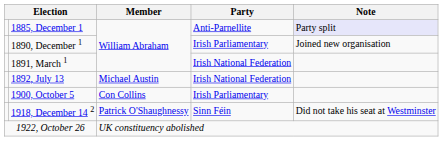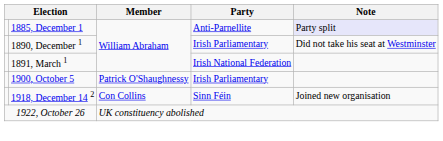(343, 44) Joined new organisation -> (366, 44) Did not take his seat at Westminster
- row: (37, 79)
(122, 94) Con Collins -> (144, 79) Patrick O'Shaughnessy
(144, 111) Patrick O'Shaughnessy -> (122, 96) Con Collins
(366, 111) Did not take his seat at Westminster -> (343, 96) Joined new organisation
